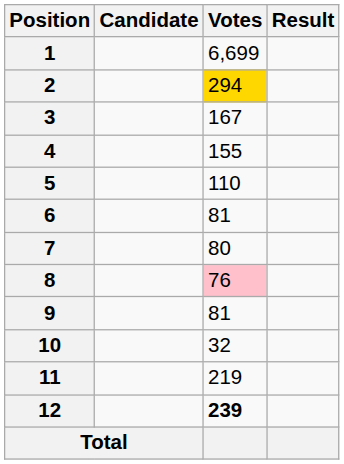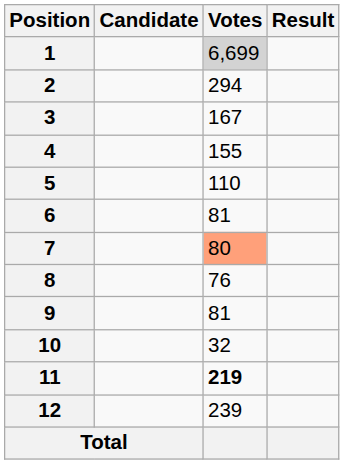(234, 53) no background -> (234, 53) lightgrey background
(225, 85) gold background -> (225, 85) no background
(219, 248) no background -> (219, 248) lightsalmon background
(219, 280) pink background -> (219, 280) no background
(225, 378) normal -> (225, 378) bold
(225, 410) bold -> (225, 410) normal
